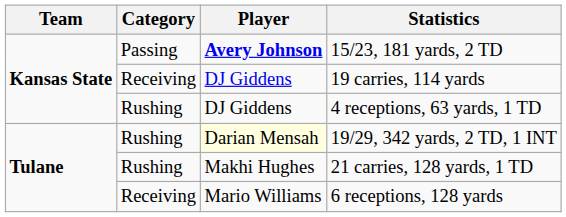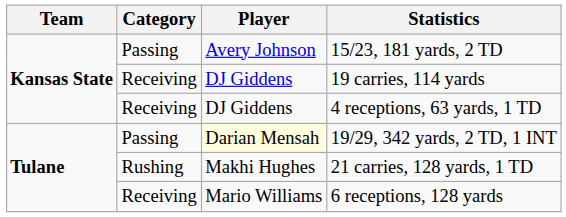(263, 49) bold -> (261, 49) normal
(152, 108) Rushing -> (159, 108) Receiving
(152, 137) Rushing -> (150, 137) Passing
